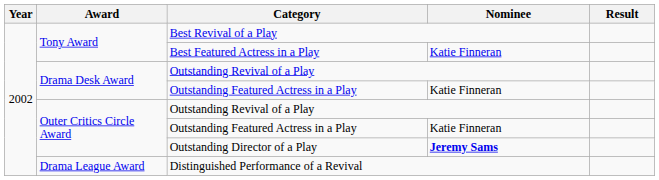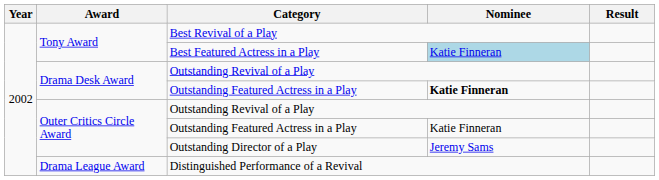(466, 52) no background -> (466, 52) lightblue background
(466, 90) normal -> (469, 90) bold
(464, 147) bold -> (462, 147) normal
